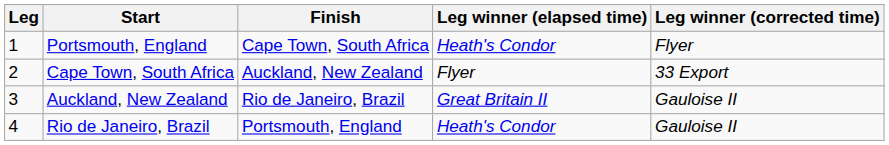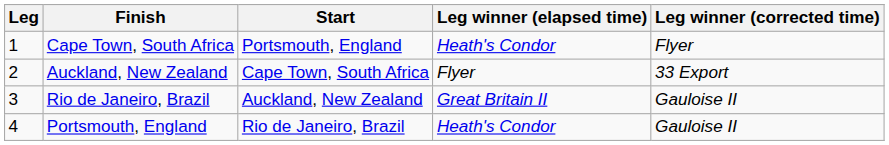columns swapped: (140, 18) <-> (335, 18)
